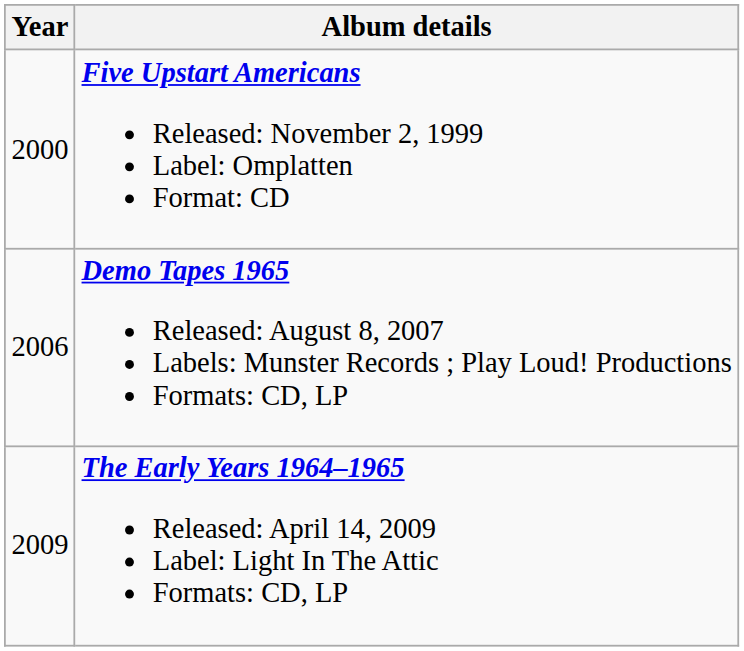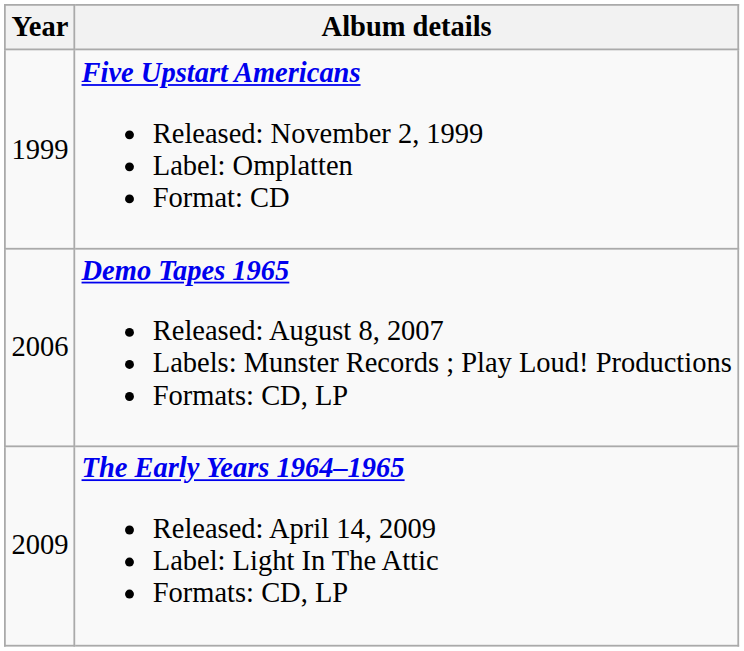(40, 148) 2000 -> (40, 148) 1999
